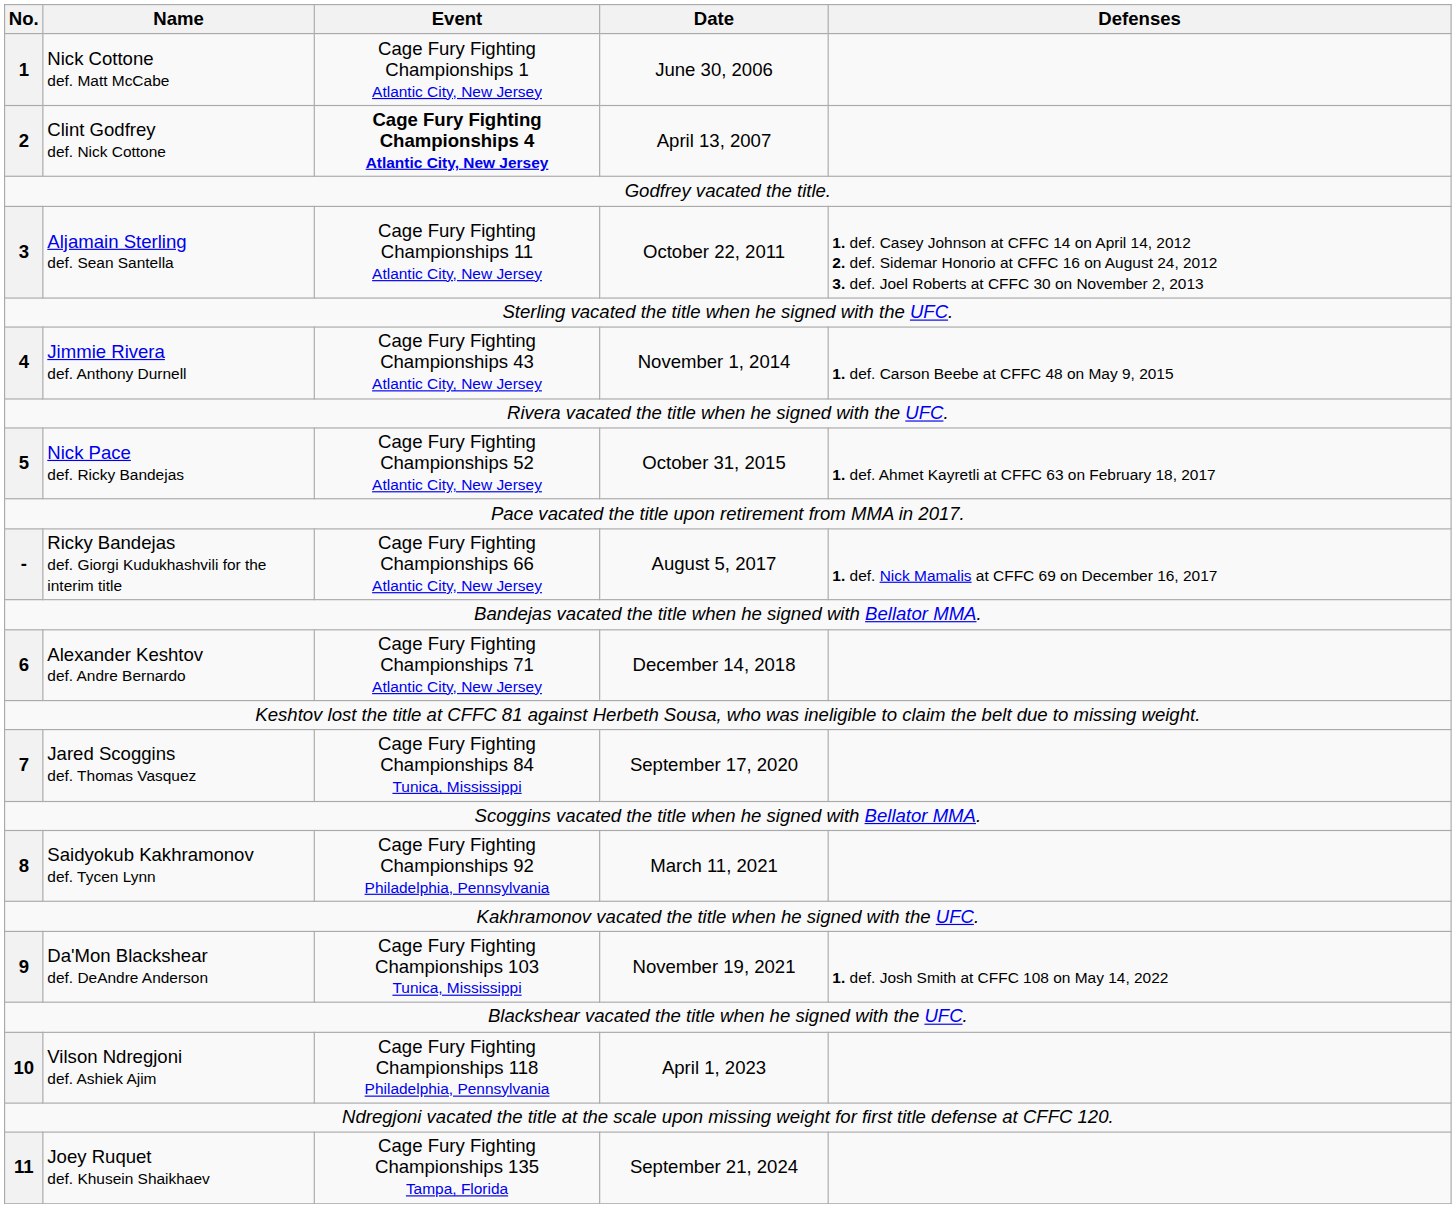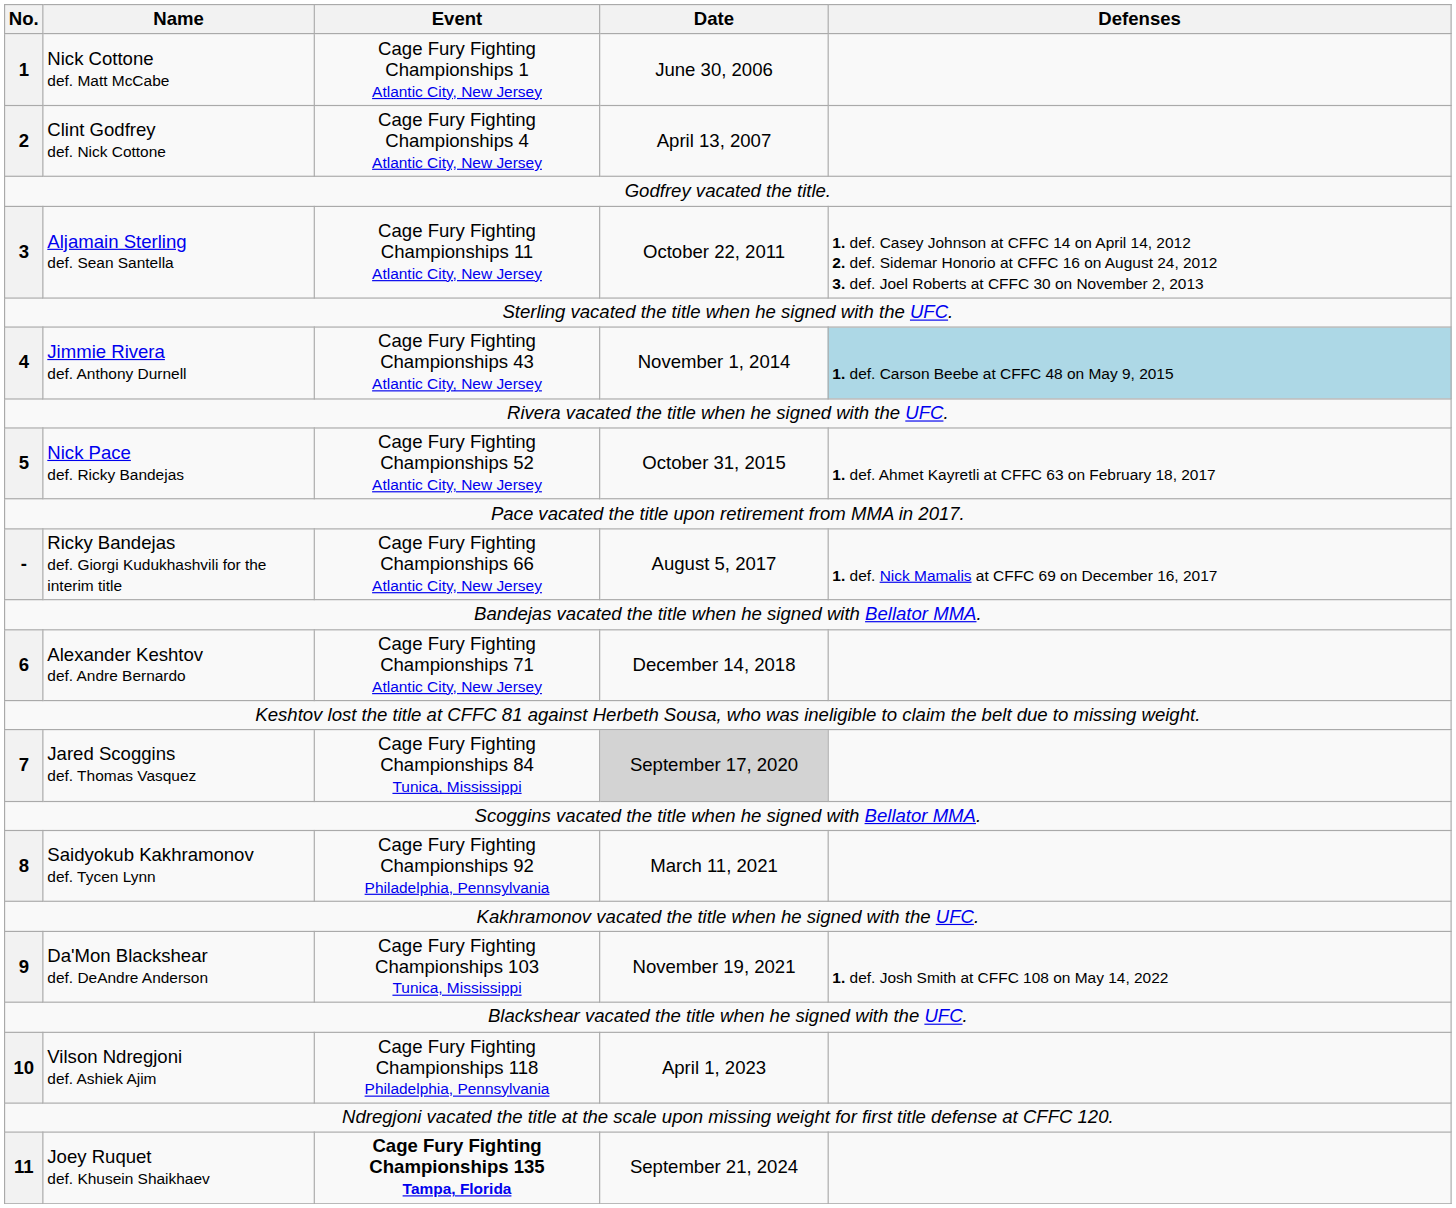(457, 140) bold -> (457, 140) normal
(1003, 374) no background -> (1003, 374) lightblue background
(714, 765) no background -> (714, 765) lightgrey background
(457, 1167) normal -> (457, 1167) bold
